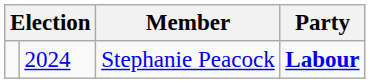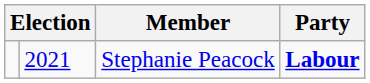(47, 59) 2024 -> (47, 59) 2021
